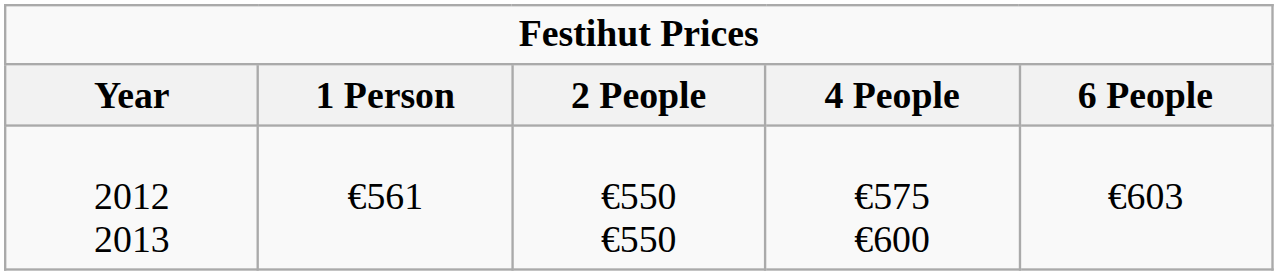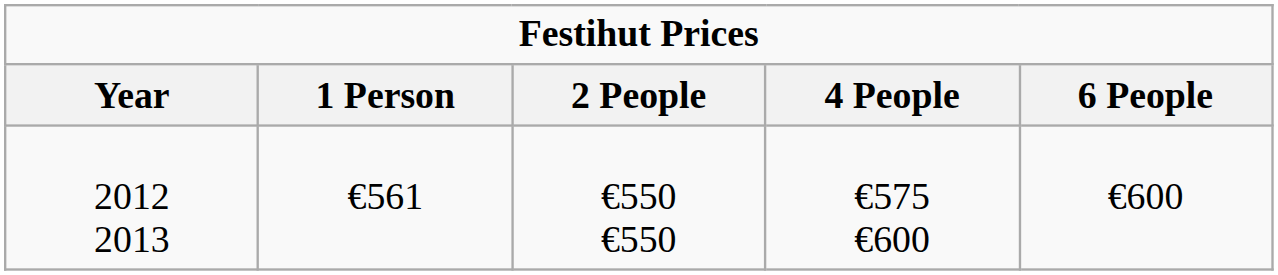(1146, 196) €603 -> (1146, 196) €600
